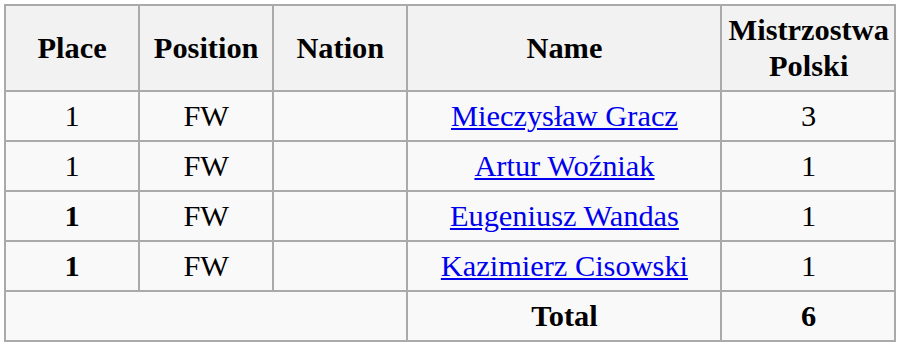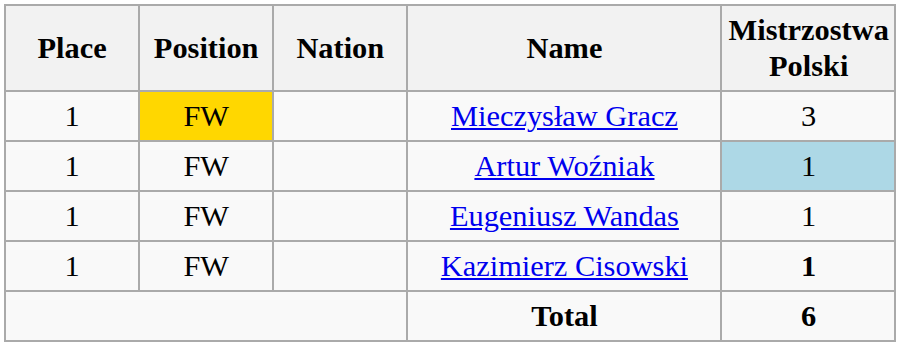(206, 115) no background -> (206, 115) gold background
(809, 166) no background -> (809, 166) lightblue background
(72, 216) bold -> (72, 216) normal
(72, 266) bold -> (72, 266) normal
(809, 266) normal -> (809, 266) bold
